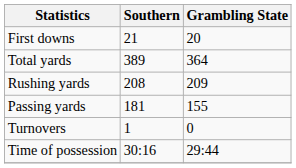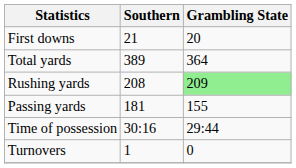(197, 83) no background -> (197, 83) lightgreen background
rows swapped: (37, 128) <-> (62, 151)
